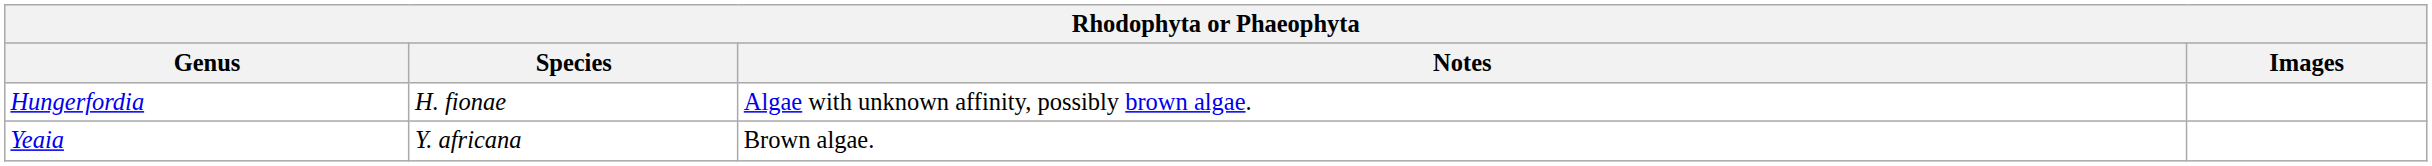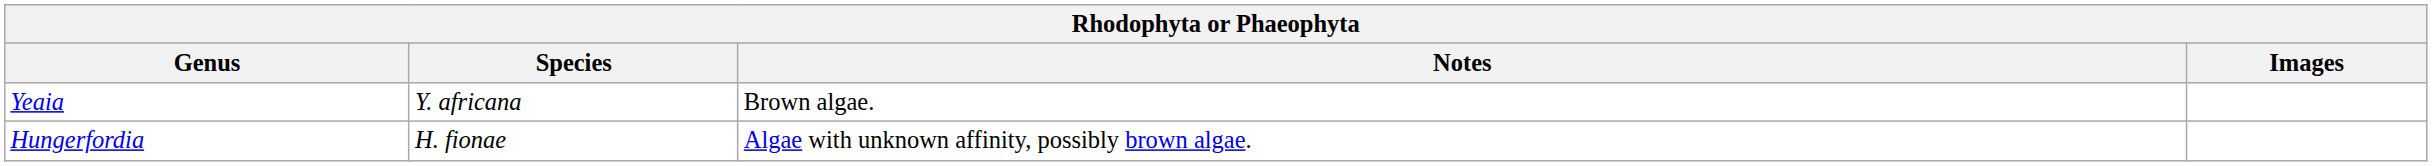rows swapped: (77, 101) <-> (37, 140)
